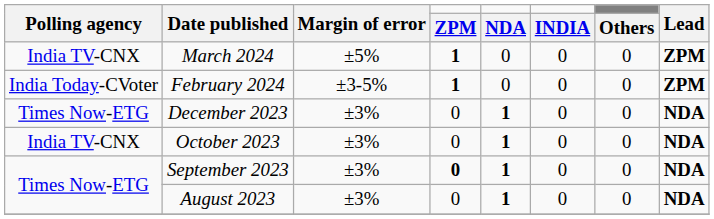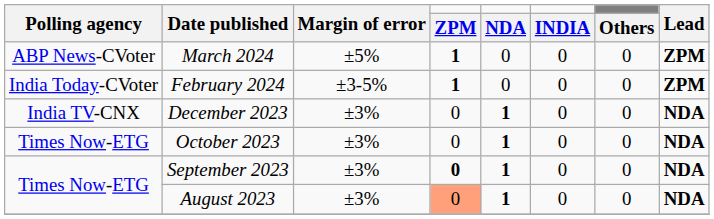(84, 56) India TV-CNX -> (84, 56) ABP News-CVoter
(84, 113) Times Now-ETG -> (84, 113) India TV-CNX
(84, 142) India TV-CNX -> (84, 142) Times Now-ETG
(456, 199) no background -> (456, 199) lightsalmon background
